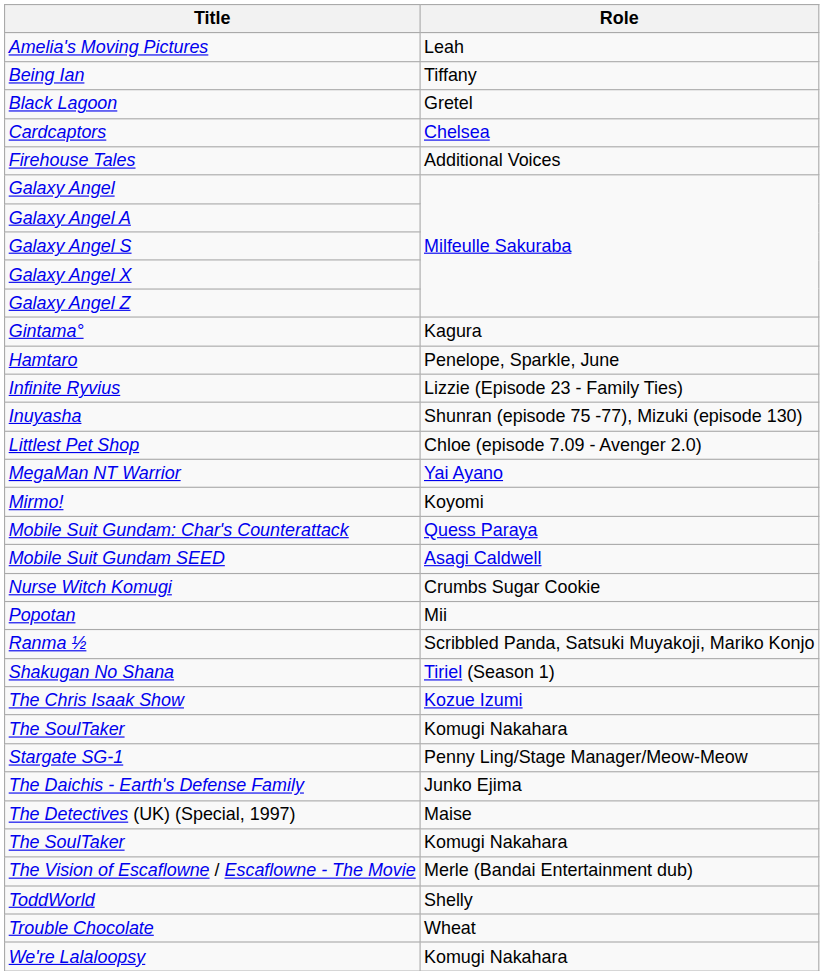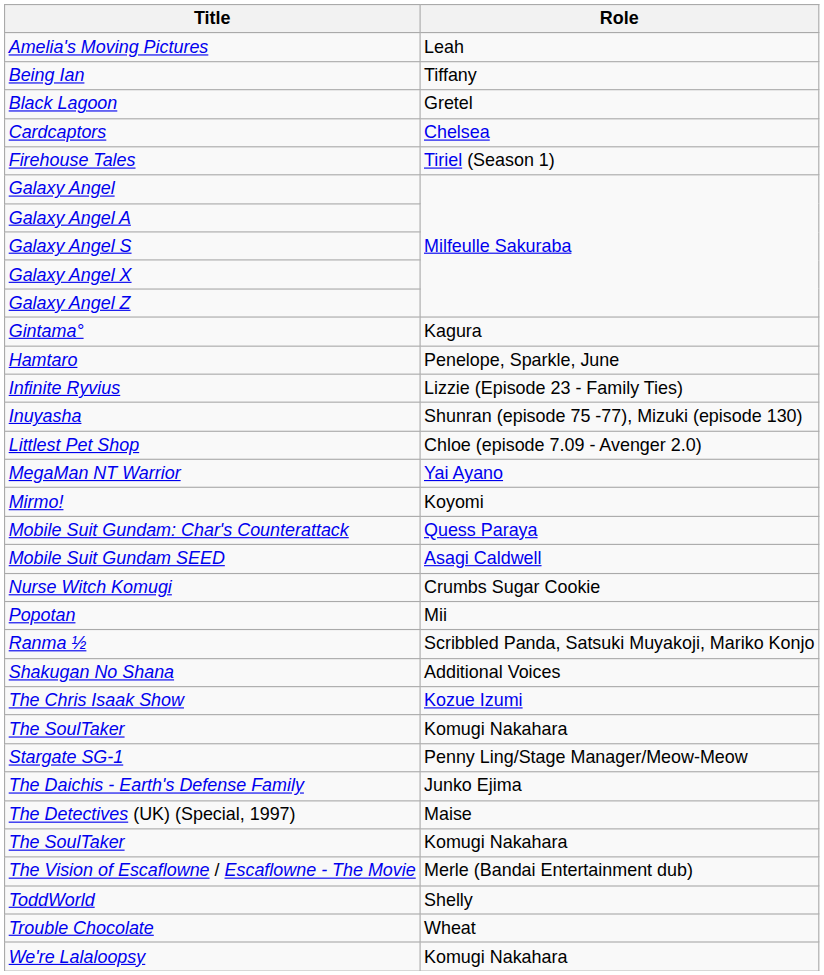(492, 160) Additional Voices -> (489, 160) Tiriel (Season 1)
(489, 672) Tiriel (Season 1) -> (492, 672) Additional Voices
